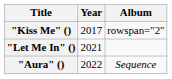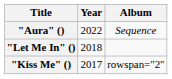rows swapped: (41, 30) <-> (41, 64)
(91, 47) 2021 -> (91, 47) 2018
